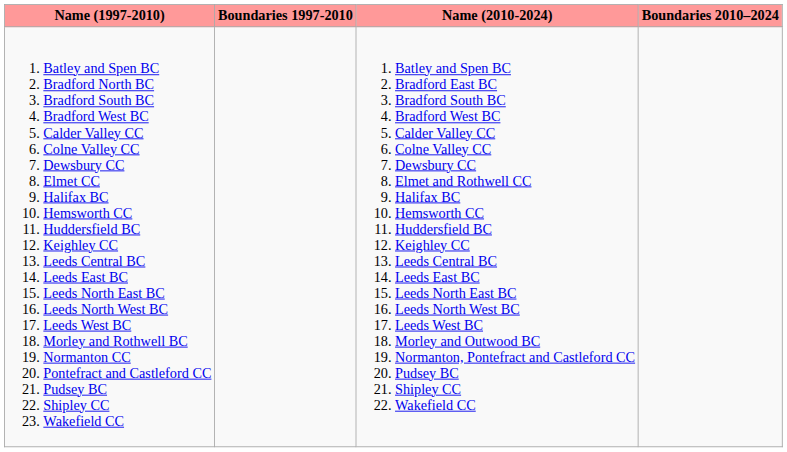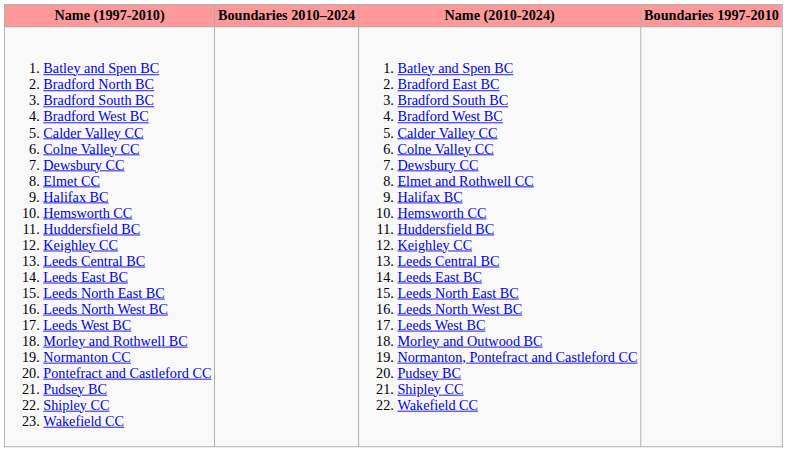columns swapped: (285, 15) <-> (710, 15)
